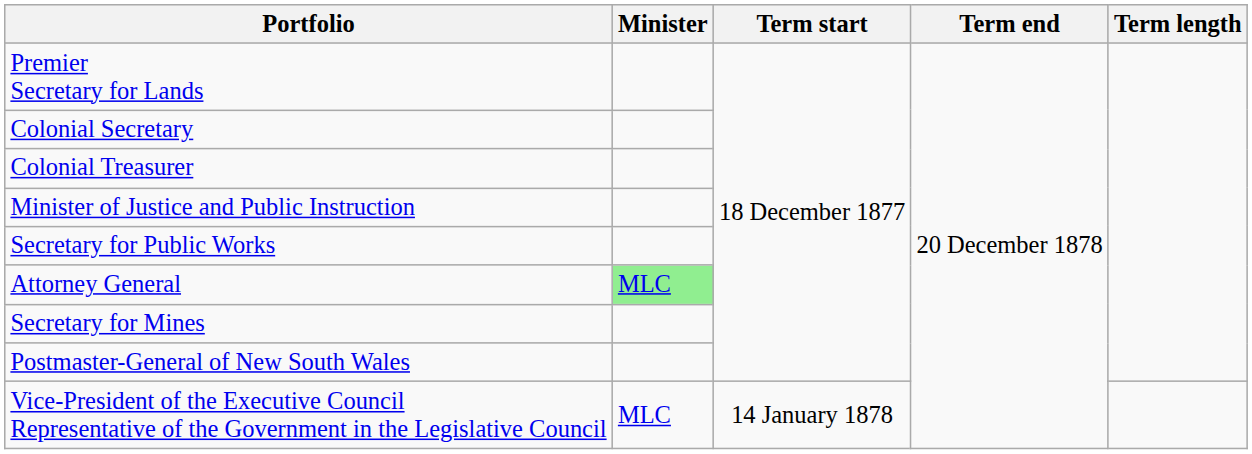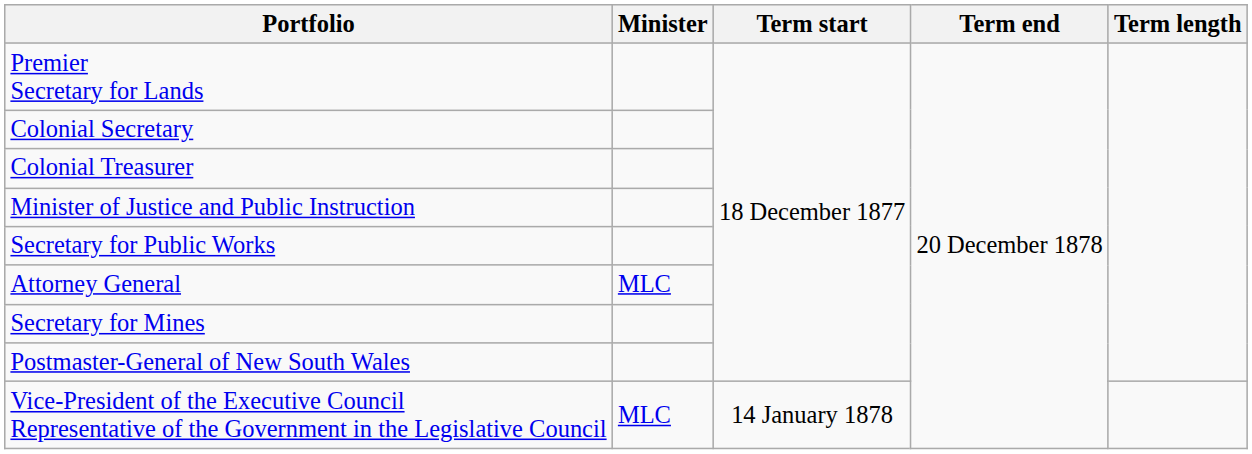(644, 284) lightgreen background -> (644, 284) no background
